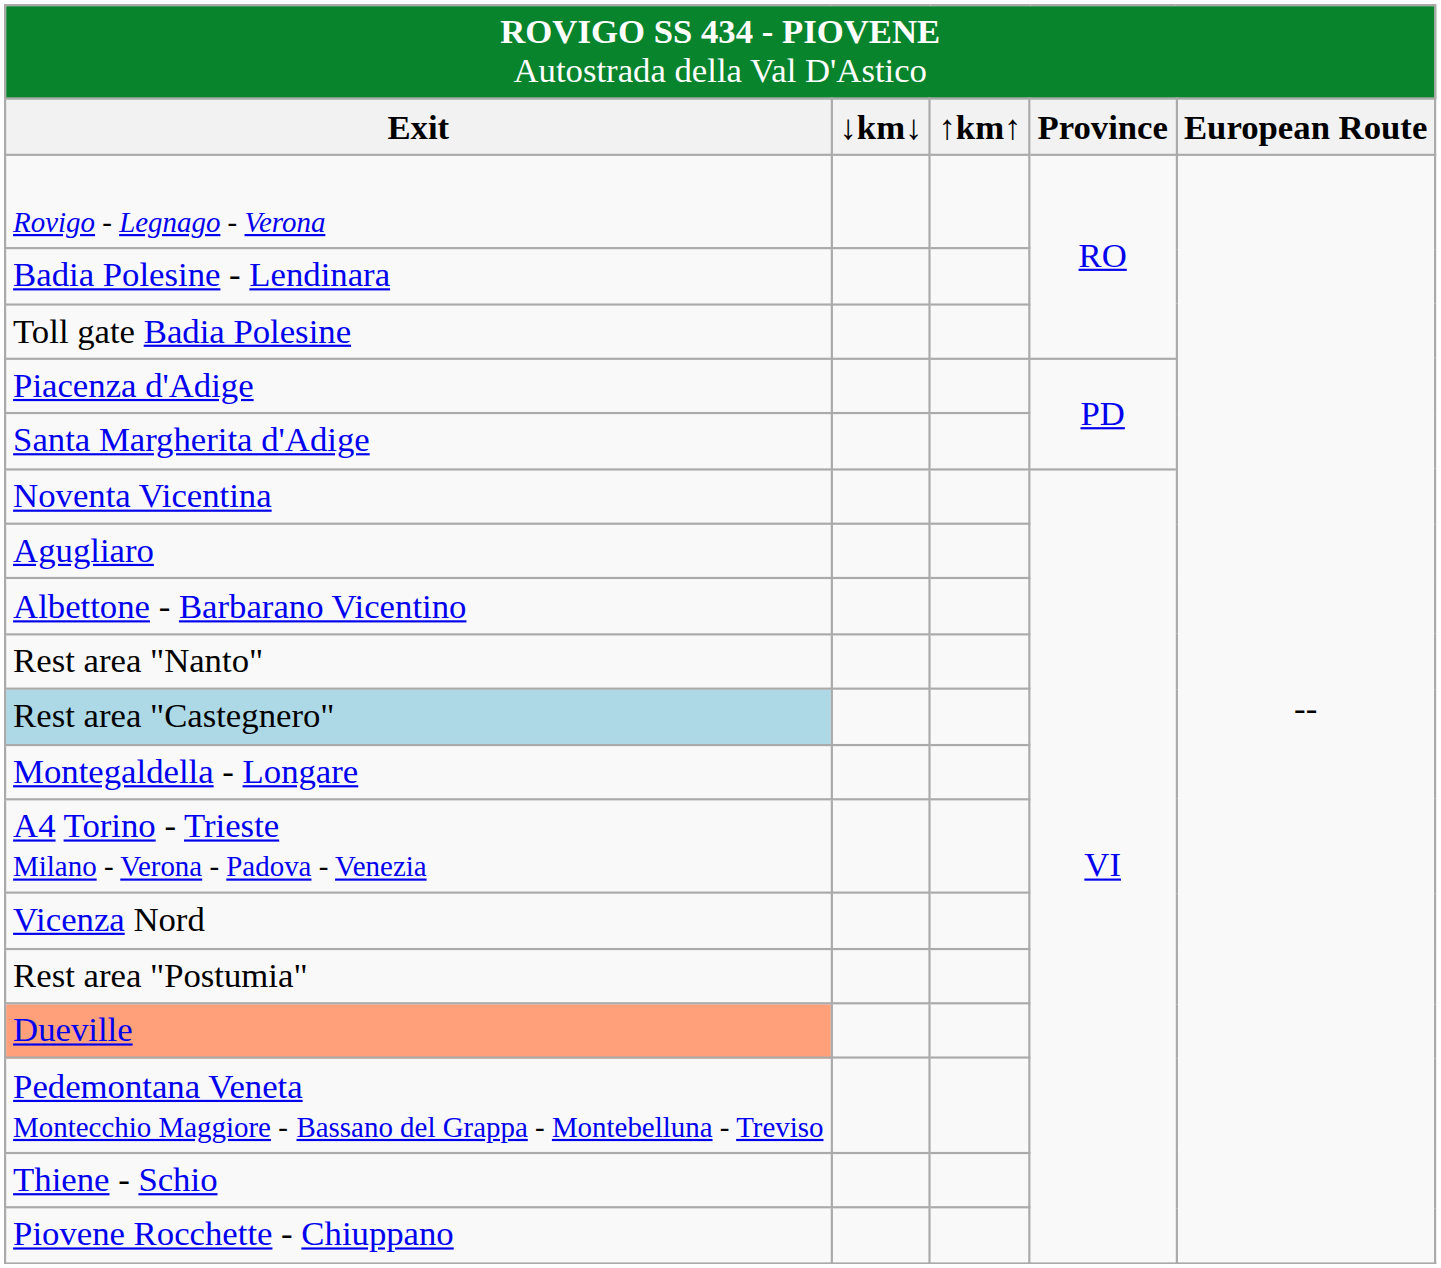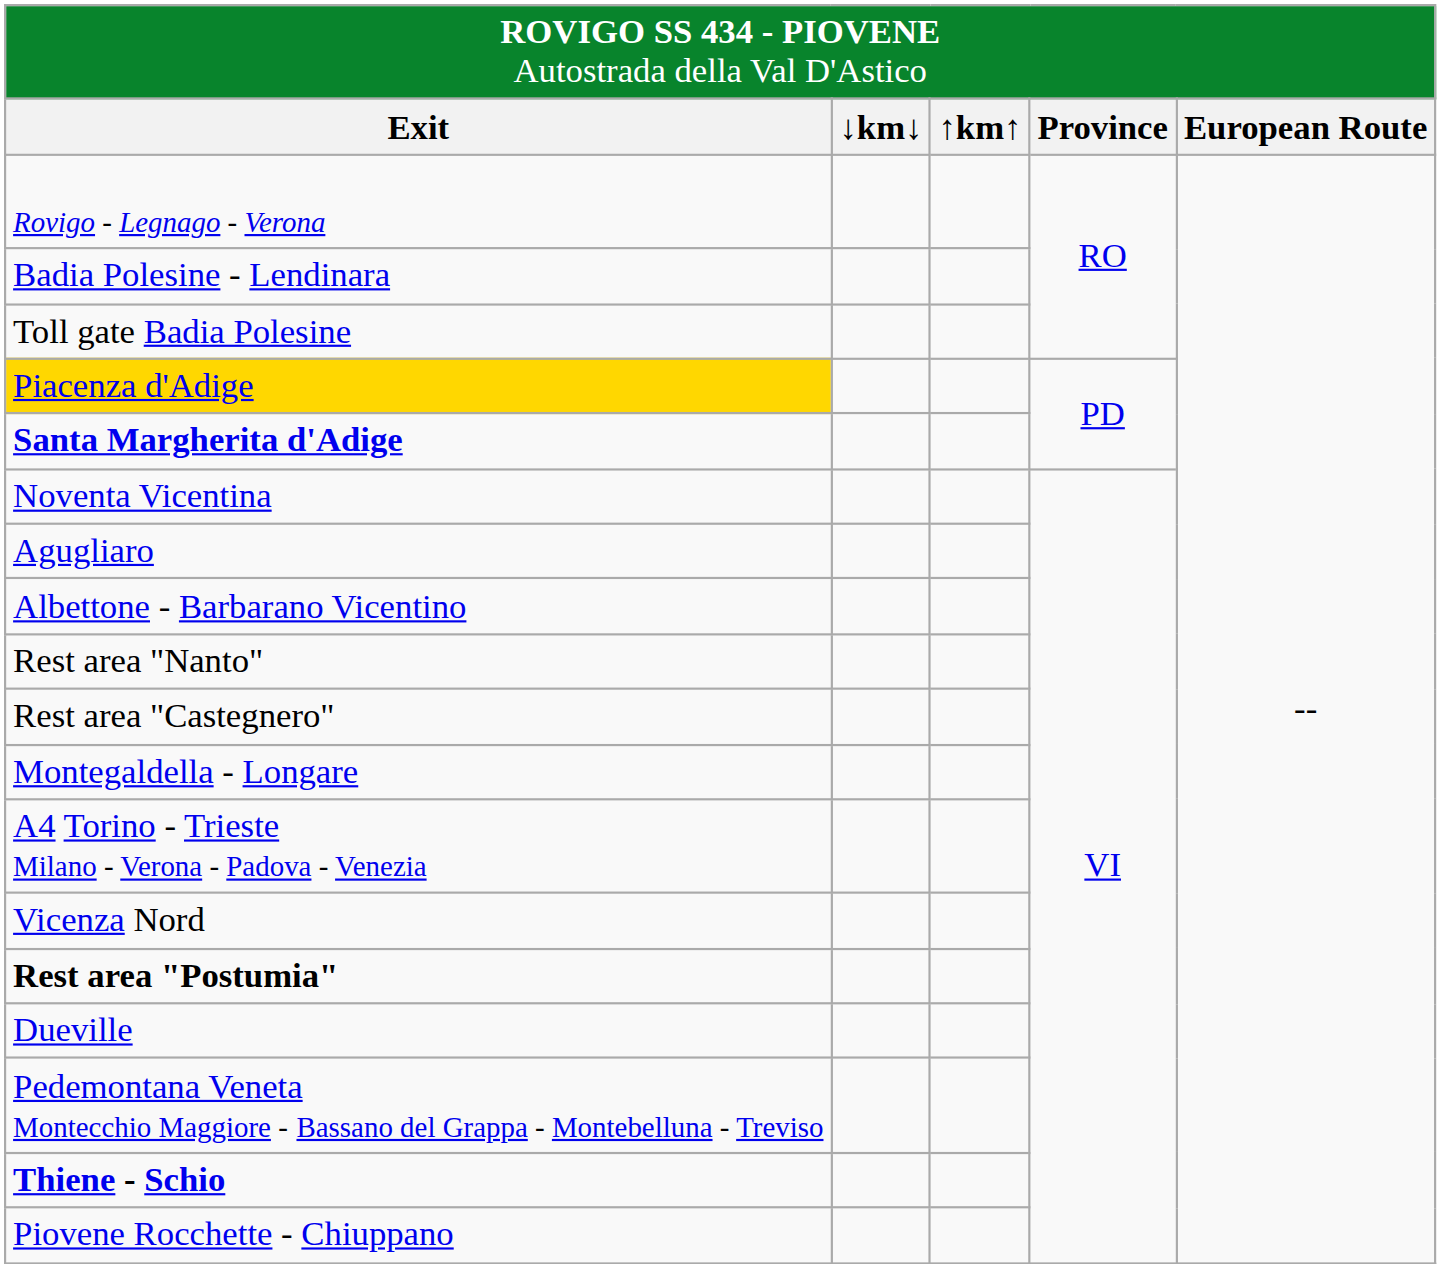(133, 385) no background -> (133, 385) gold background
(191, 440) normal -> (208, 440) bold
(174, 715) lightblue background -> (174, 715) no background
(160, 975) normal -> (176, 975) bold
(73, 1030) lightsalmon background -> (73, 1030) no background
(115, 1179) normal -> (119, 1179) bold
